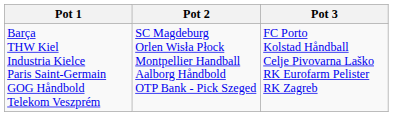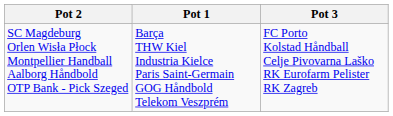columns swapped: (68, 14) <-> (196, 14)
